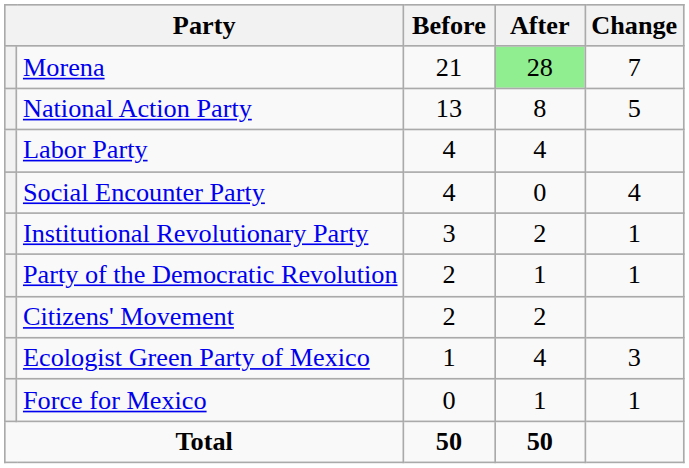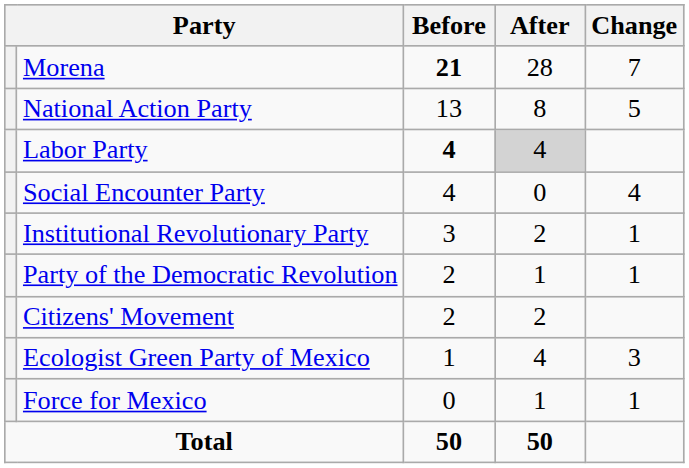(449, 66) normal -> (449, 66) bold
(540, 66) lightgreen background -> (540, 66) no background
(449, 150) normal -> (449, 150) bold
(540, 150) no background -> (540, 150) lightgrey background
